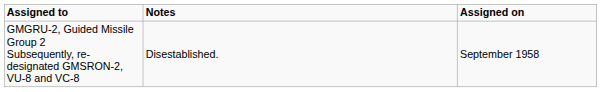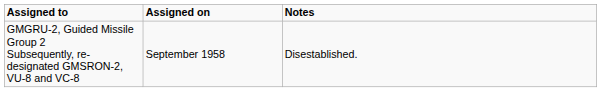columns swapped: (492, 13) <-> (161, 13)
